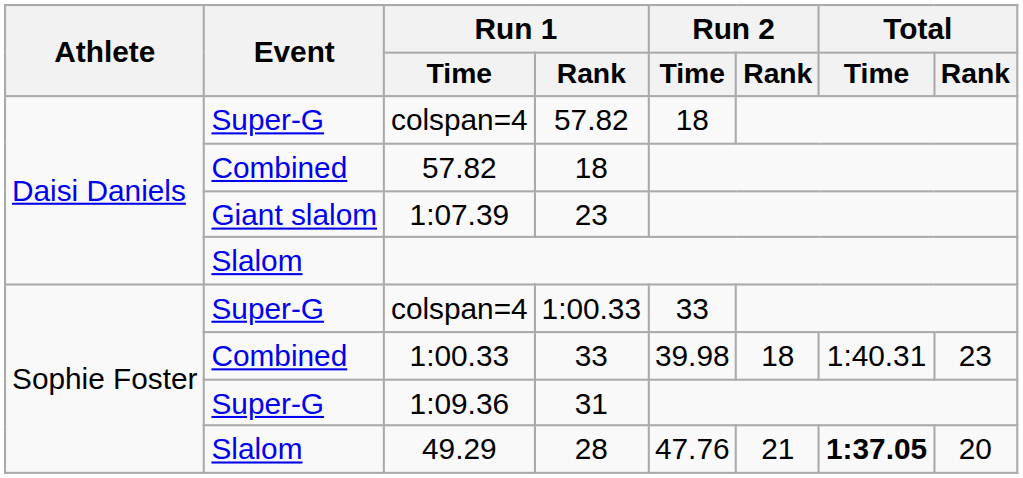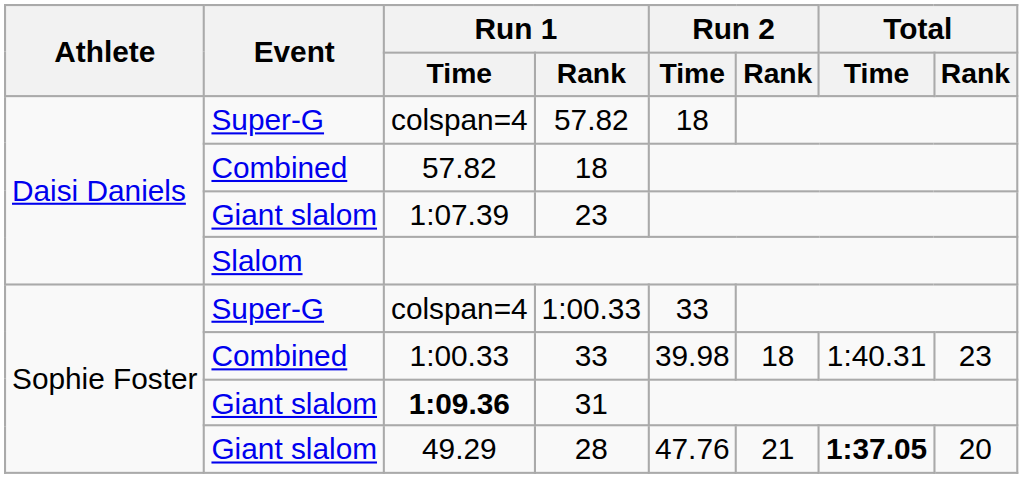(268, 403) Super-G -> (294, 403) Giant slalom
(459, 403) normal -> (459, 403) bold
(257, 450) Slalom -> (294, 450) Giant slalom
